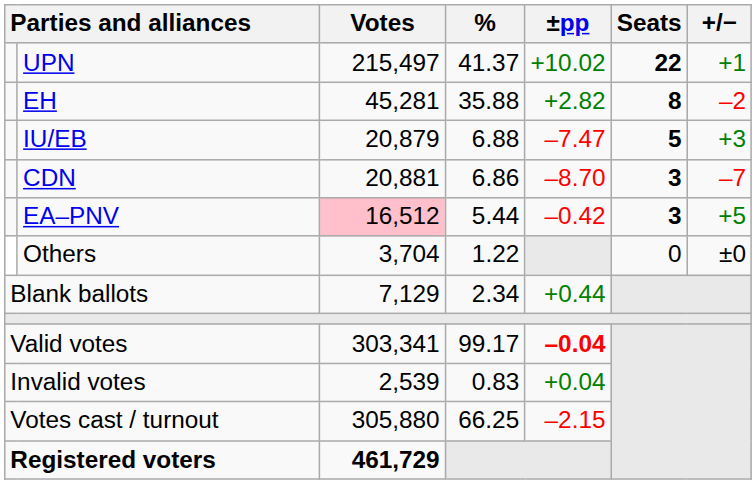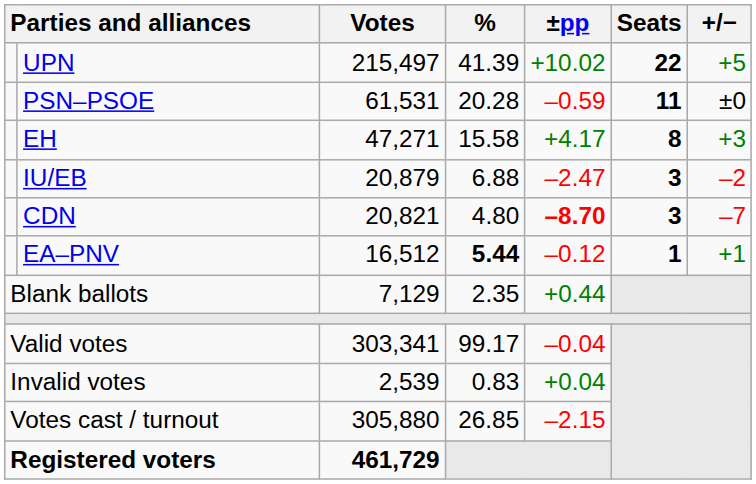(489, 62) 41.37 -> (489, 62) 41.39
(732, 62) +1 -> (732, 62) +5
+ row: (89, 100)
(402, 100) 45,281 -> (402, 139) 47,271
(489, 100) 35.88 -> (489, 139) 15.58
(575, 100) +2.82 -> (575, 139) +4.17
(732, 100) –2 -> (732, 139) +3
(575, 139) –7.47 -> (575, 178) –2.47
(675, 139) 5 -> (675, 178) 3
(732, 139) +3 -> (732, 178) –2
(402, 178) 20,881 -> (402, 216) 20,821
(496, 178) 6.86 -> (496, 216) 4.80
(575, 178) normal -> (575, 216) bold
(402, 216) pink background -> (402, 255) no background
(496, 216) normal -> (496, 255) bold
(575, 216) –0.42 -> (575, 255) –0.12
(675, 216) 3 -> (675, 255) 1
(732, 216) +5 -> (732, 255) +1
- row: (60, 255)
(496, 293) 2.34 -> (496, 293) 2.35
(575, 343) bold -> (575, 343) normal
(489, 420) 66.25 -> (489, 420) 26.85
